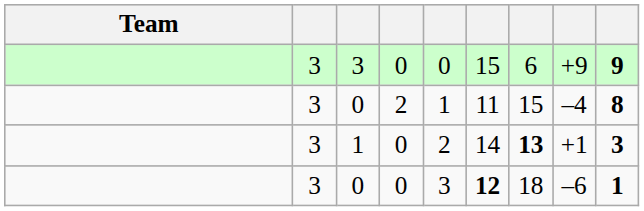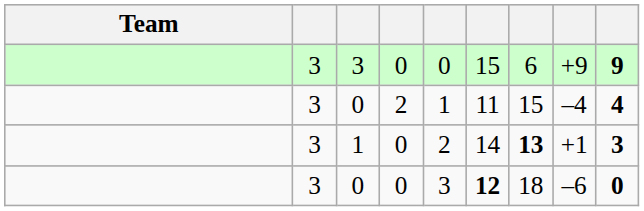(617, 104) 8 -> (617, 104) 4
(617, 184) 1 -> (617, 184) 0
